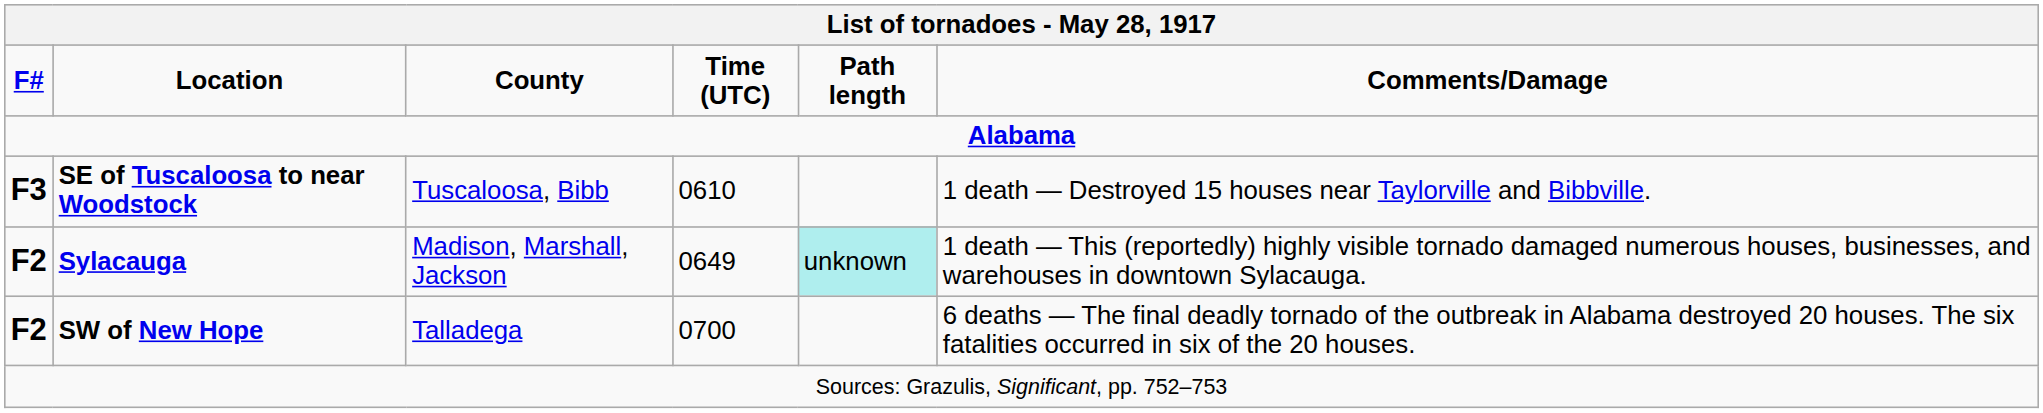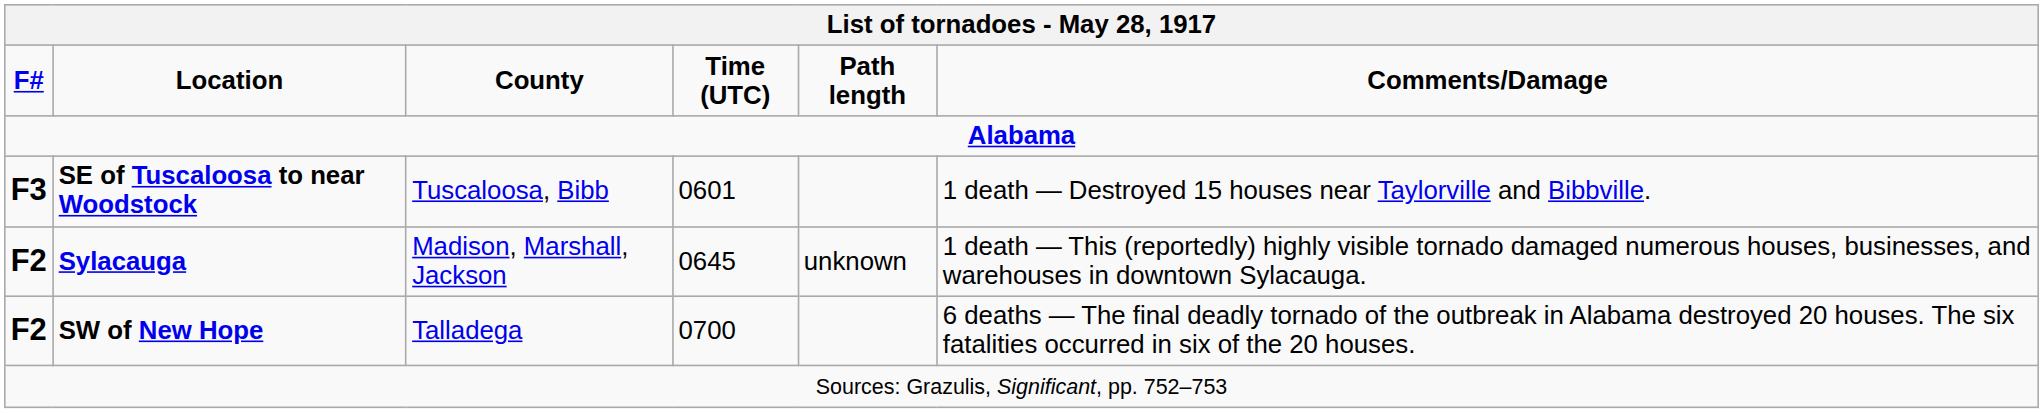(707, 190) 0610 -> (707, 190) 0601
(707, 260) 0649 -> (707, 260) 0645
(855, 260) paleturquoise background -> (855, 260) no background
